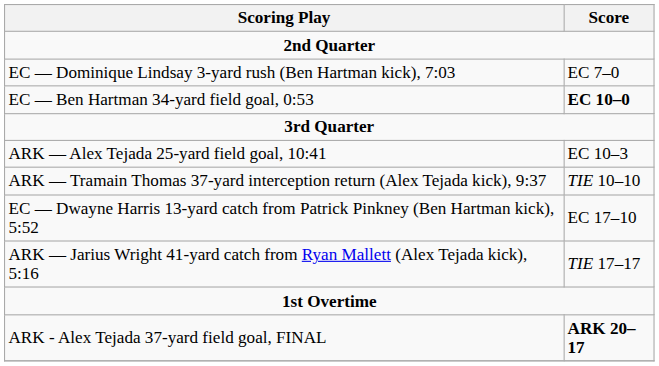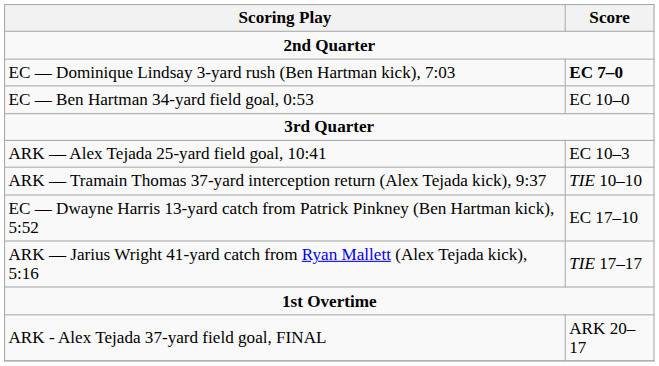(593, 72) normal -> (596, 72) bold
(599, 99) bold -> (599, 99) normal
(602, 337) bold -> (602, 337) normal
